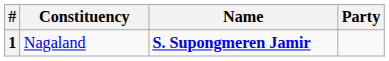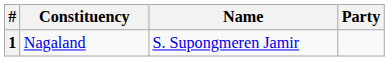(231, 42) bold -> (226, 42) normal
